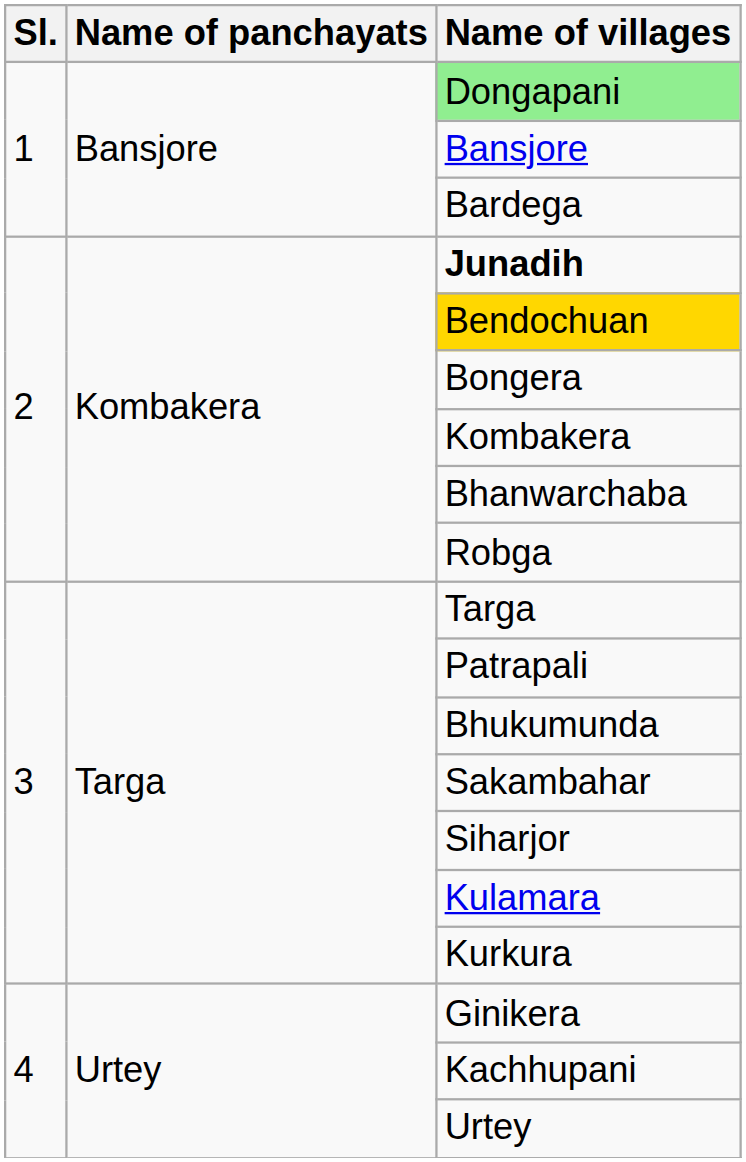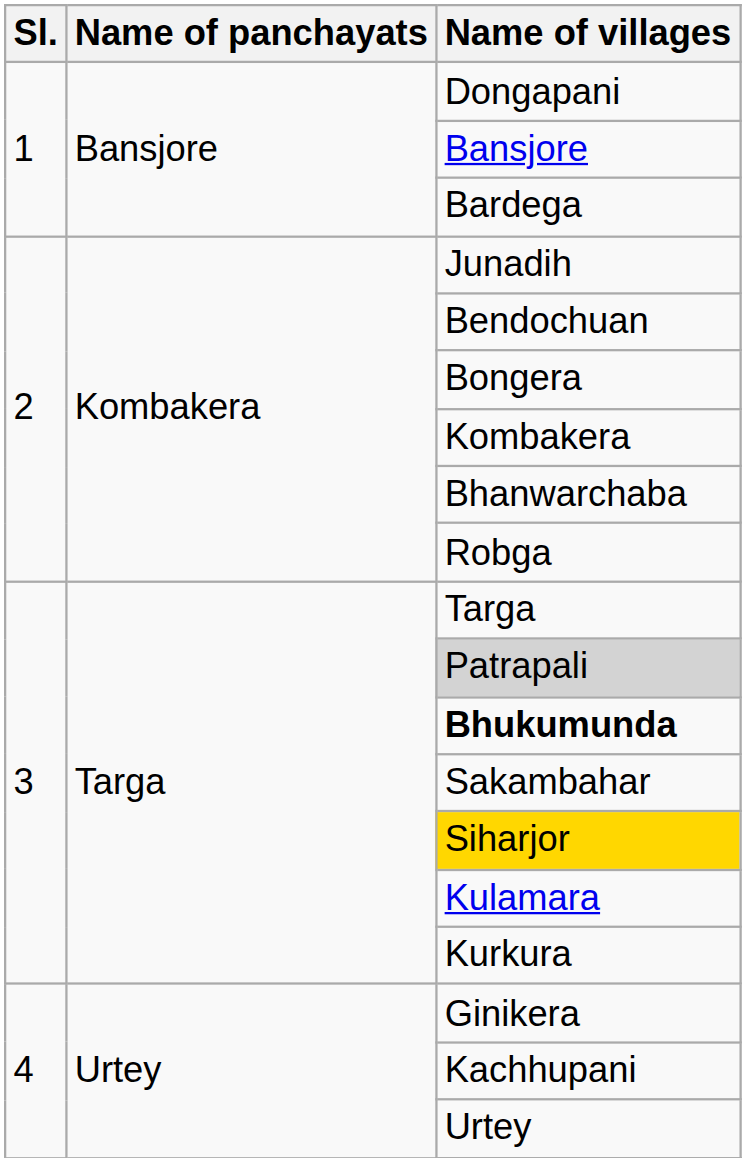(532, 90) lightgreen background -> (532, 90) no background
(514, 263) bold -> (508, 263) normal
(547, 321) gold background -> (547, 321) no background
(516, 666) no background -> (516, 666) lightgrey background
(552, 724) normal -> (561, 724) bold
(507, 839) no background -> (507, 839) gold background
